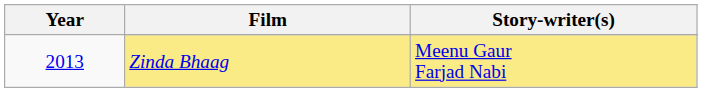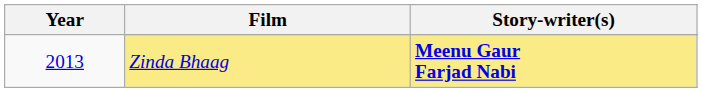(463, 60) normal -> (468, 60) bold
